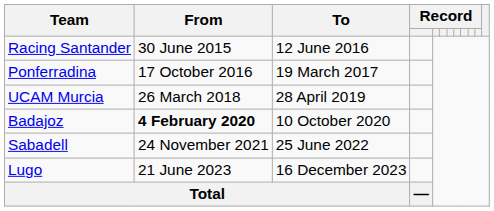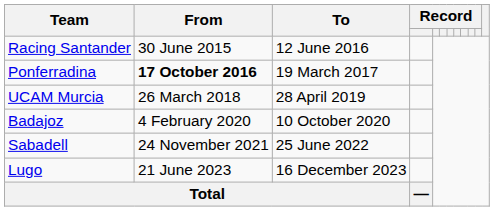(195, 72) normal -> (197, 72) bold
(197, 121) bold -> (194, 121) normal
